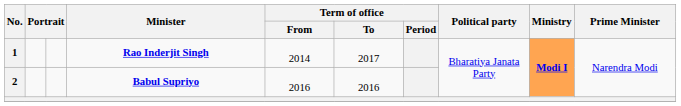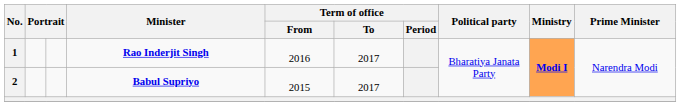(299, 59) 2014 -> (299, 59) 2016
(299, 88) 2016 -> (299, 88) 2015
(369, 88) 2016 -> (369, 88) 2017
